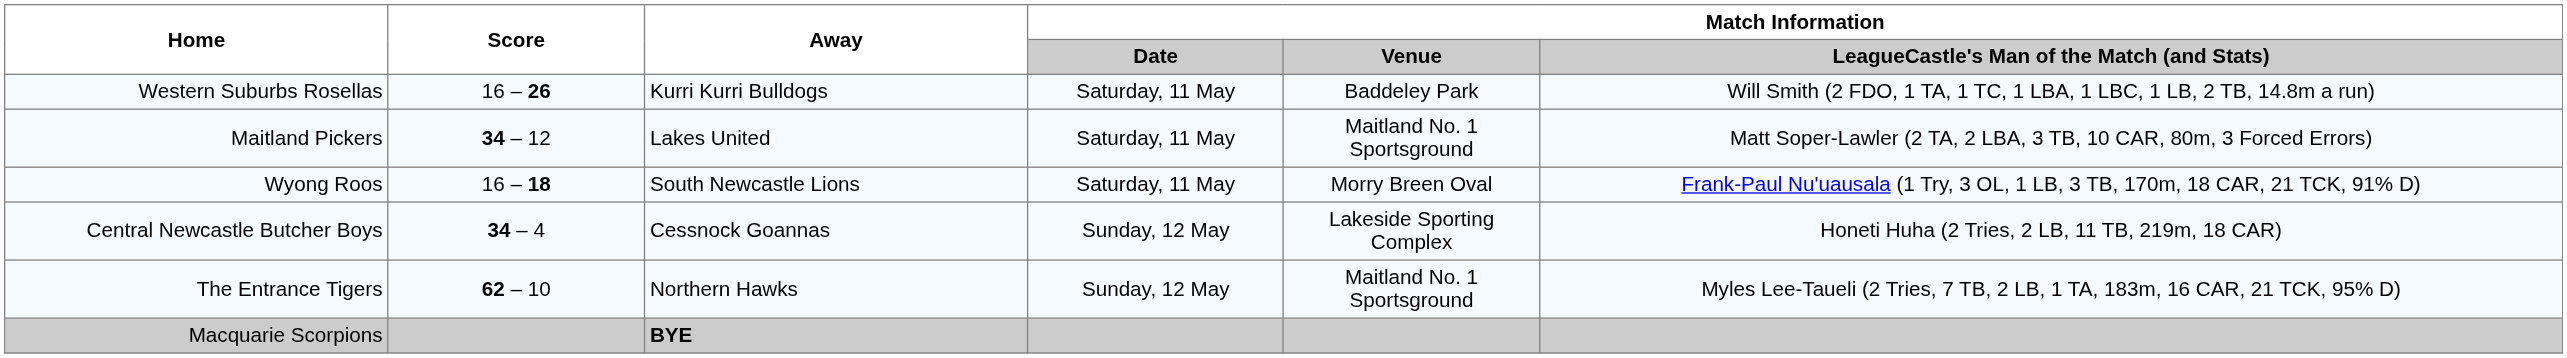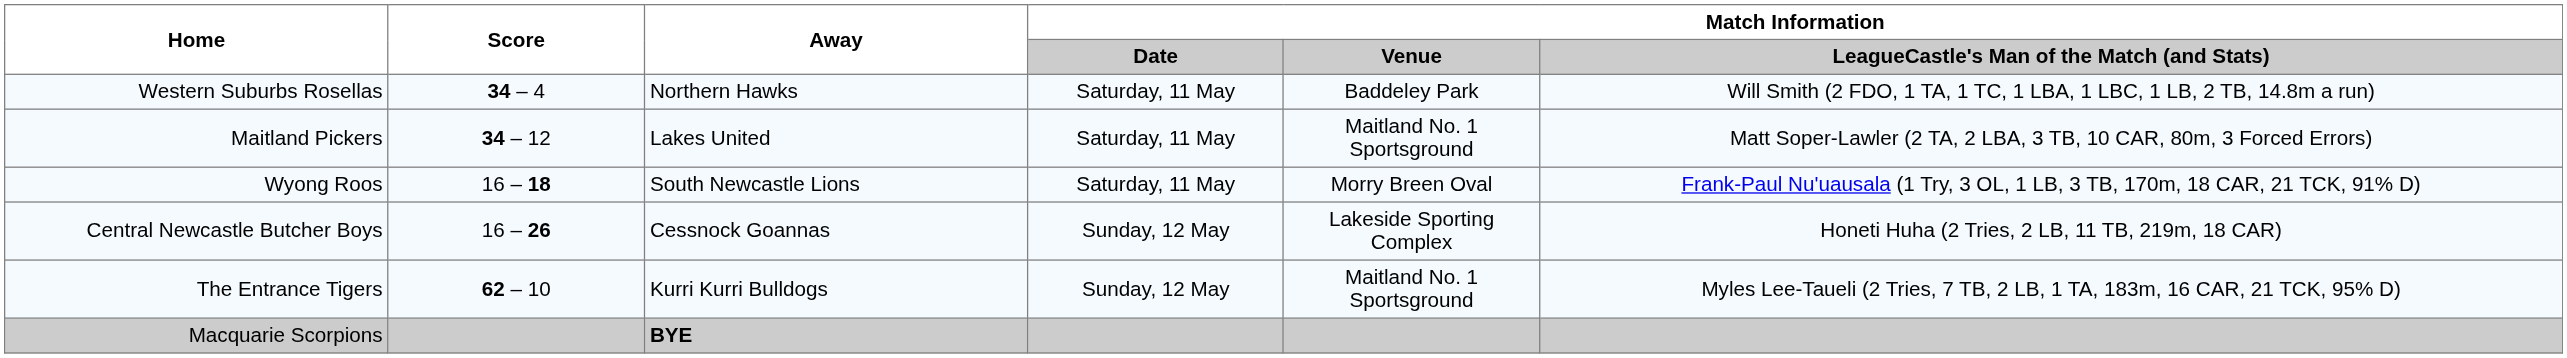(516, 91) 16 – 26 -> (516, 91) 34 – 4
(739, 91) Kurri Kurri Bulldogs -> (724, 91) Northern Hawks
(516, 230) 34 – 4 -> (516, 230) 16 – 26
(724, 288) Northern Hawks -> (739, 288) Kurri Kurri Bulldogs
